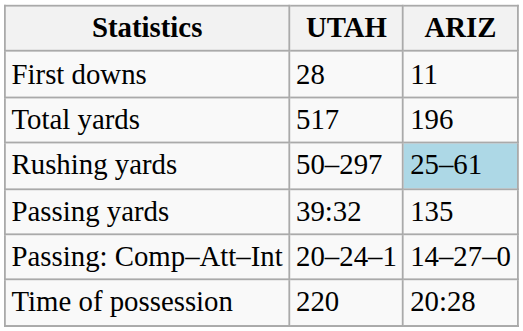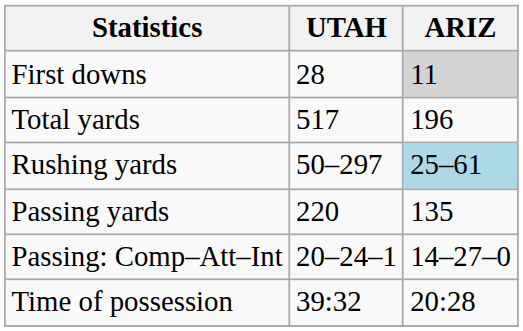(424, 73) no background -> (424, 73) lightgrey background
(329, 210) 39:32 -> (318, 210) 220
(318, 302) 220 -> (329, 302) 39:32
